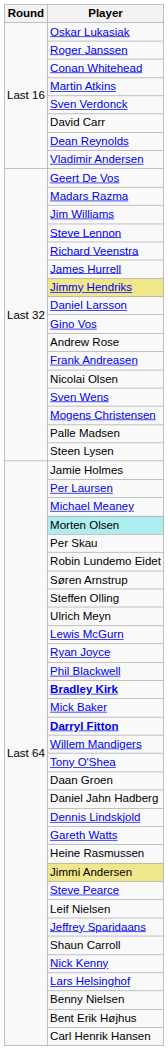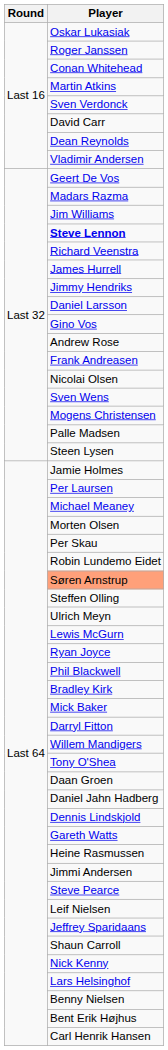(86, 232) normal -> (88, 232) bold
(91, 287) khaki background -> (91, 287) no background
(85, 525) paleturquoise background -> (85, 525) no background
(89, 580) no background -> (89, 580) lightsalmon background
(84, 689) bold -> (81, 689) normal
(84, 726) bold -> (81, 726) normal
(91, 872) khaki background -> (91, 872) no background
